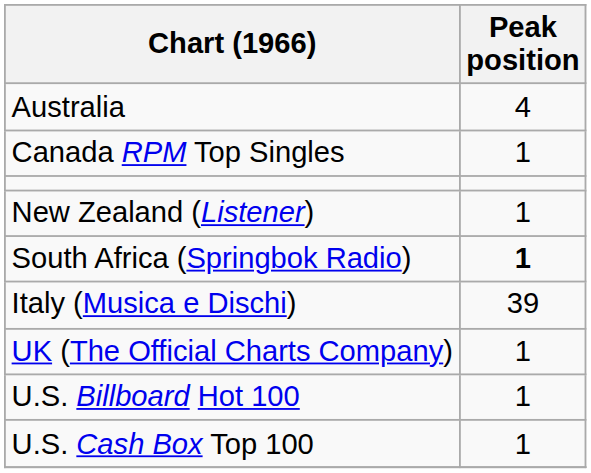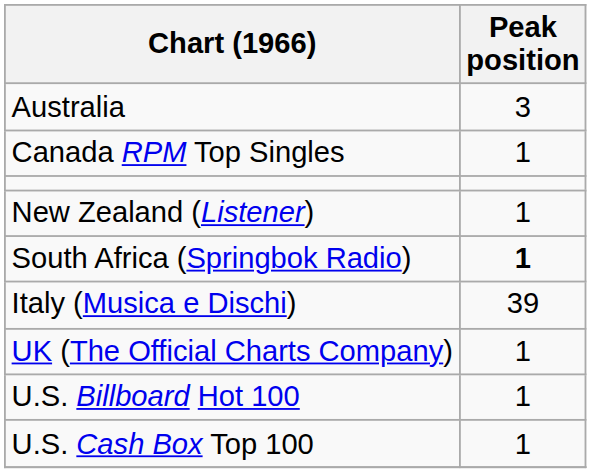(523, 106) 4 -> (523, 106) 3
